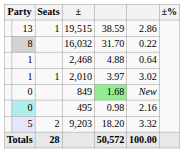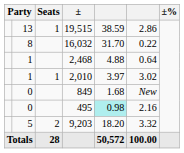(30, 44) lightgrey background -> (30, 44) no background
(116, 92) lightgreen background -> (116, 92) no background
(30, 108) paleturquoise background -> (30, 108) no background
(116, 108) no background -> (116, 108) paleturquoise background
(30, 124) lavender background -> (30, 124) no background
